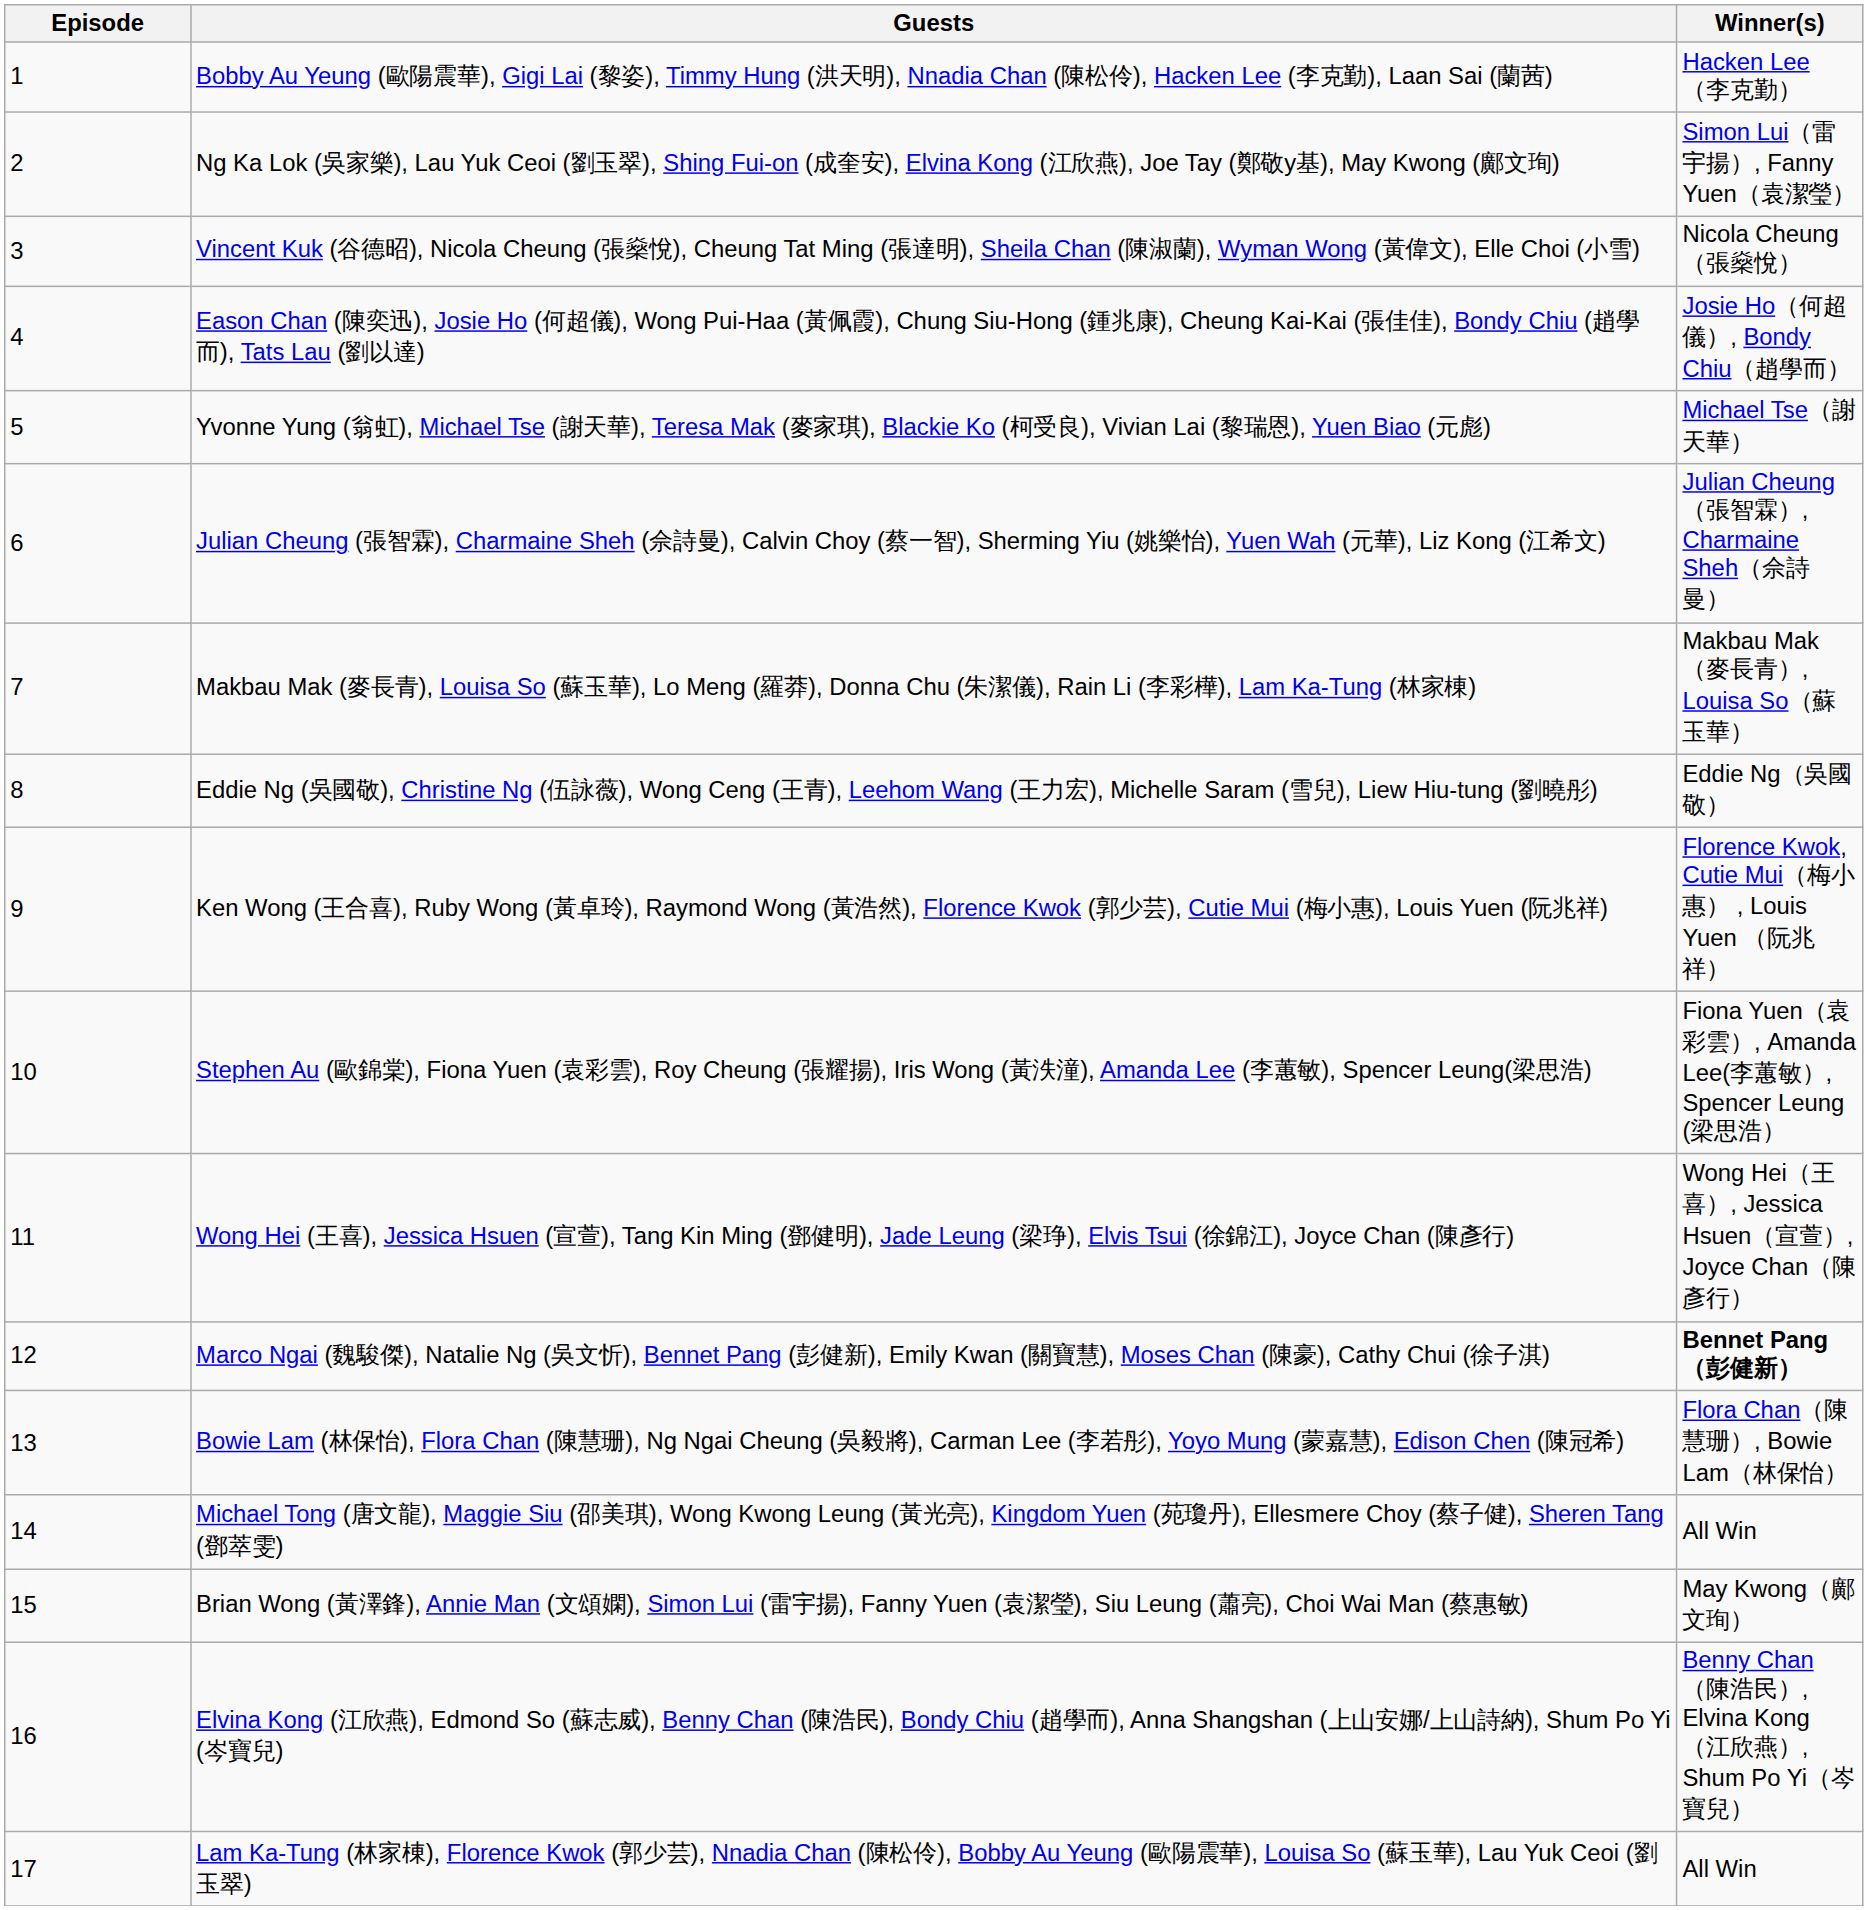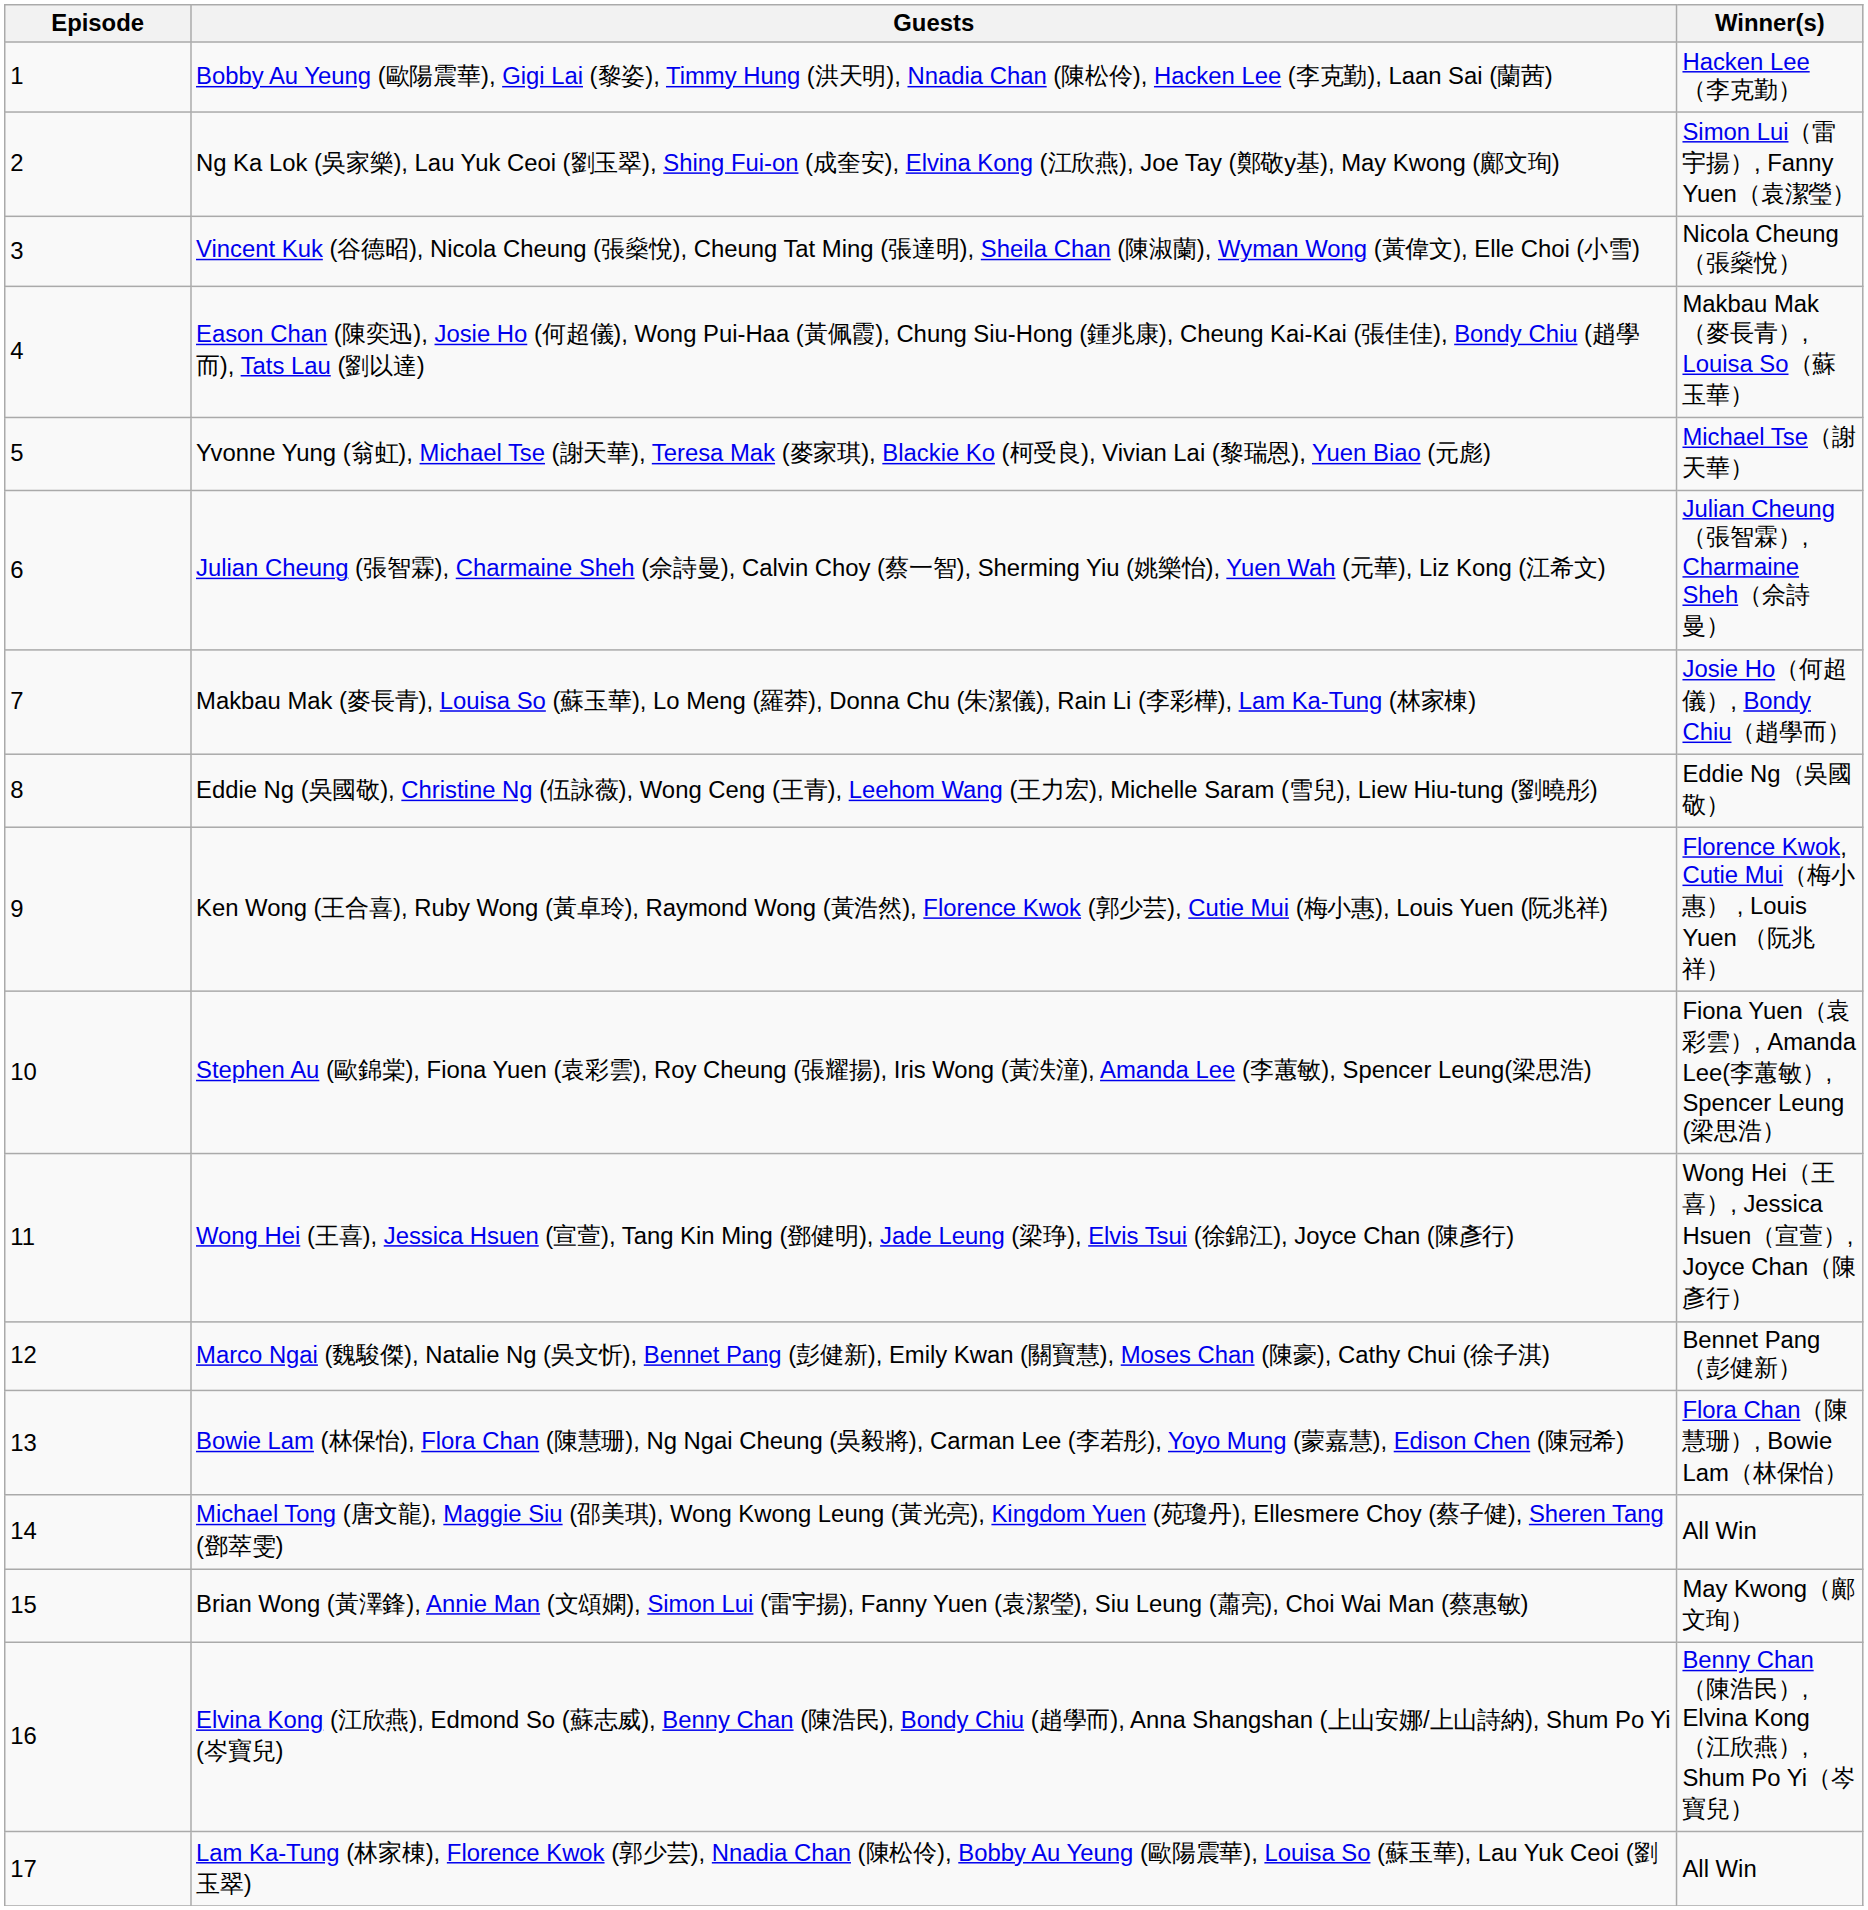(1767, 337) Josie Ho（何超儀）, Bondy Chiu（趙學而） -> (1759, 349) Makbau Mak（麥長青）, Louisa So（蘇玉華）
(1759, 686) Makbau Mak（麥長青）, Louisa So（蘇玉華） -> (1767, 700) Josie Ho（何超儀）, Bondy Chiu（趙學而）
(1755, 1353) bold -> (1751, 1353) normal
